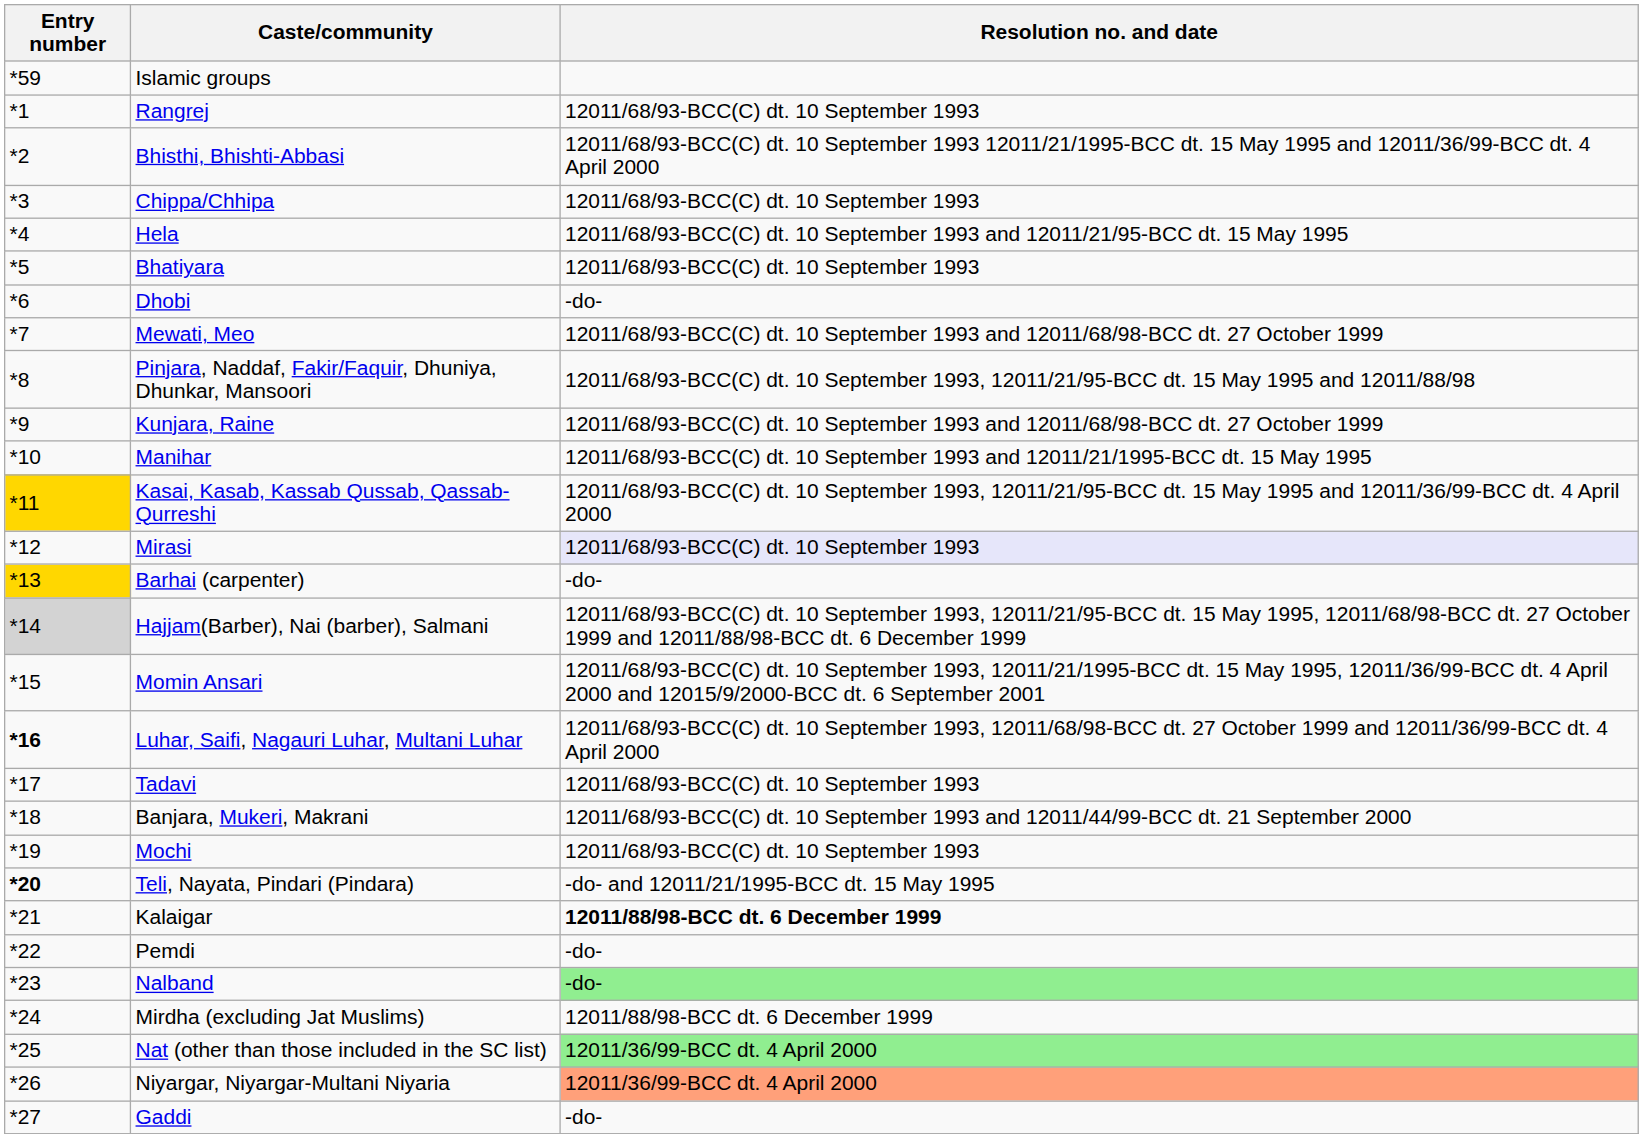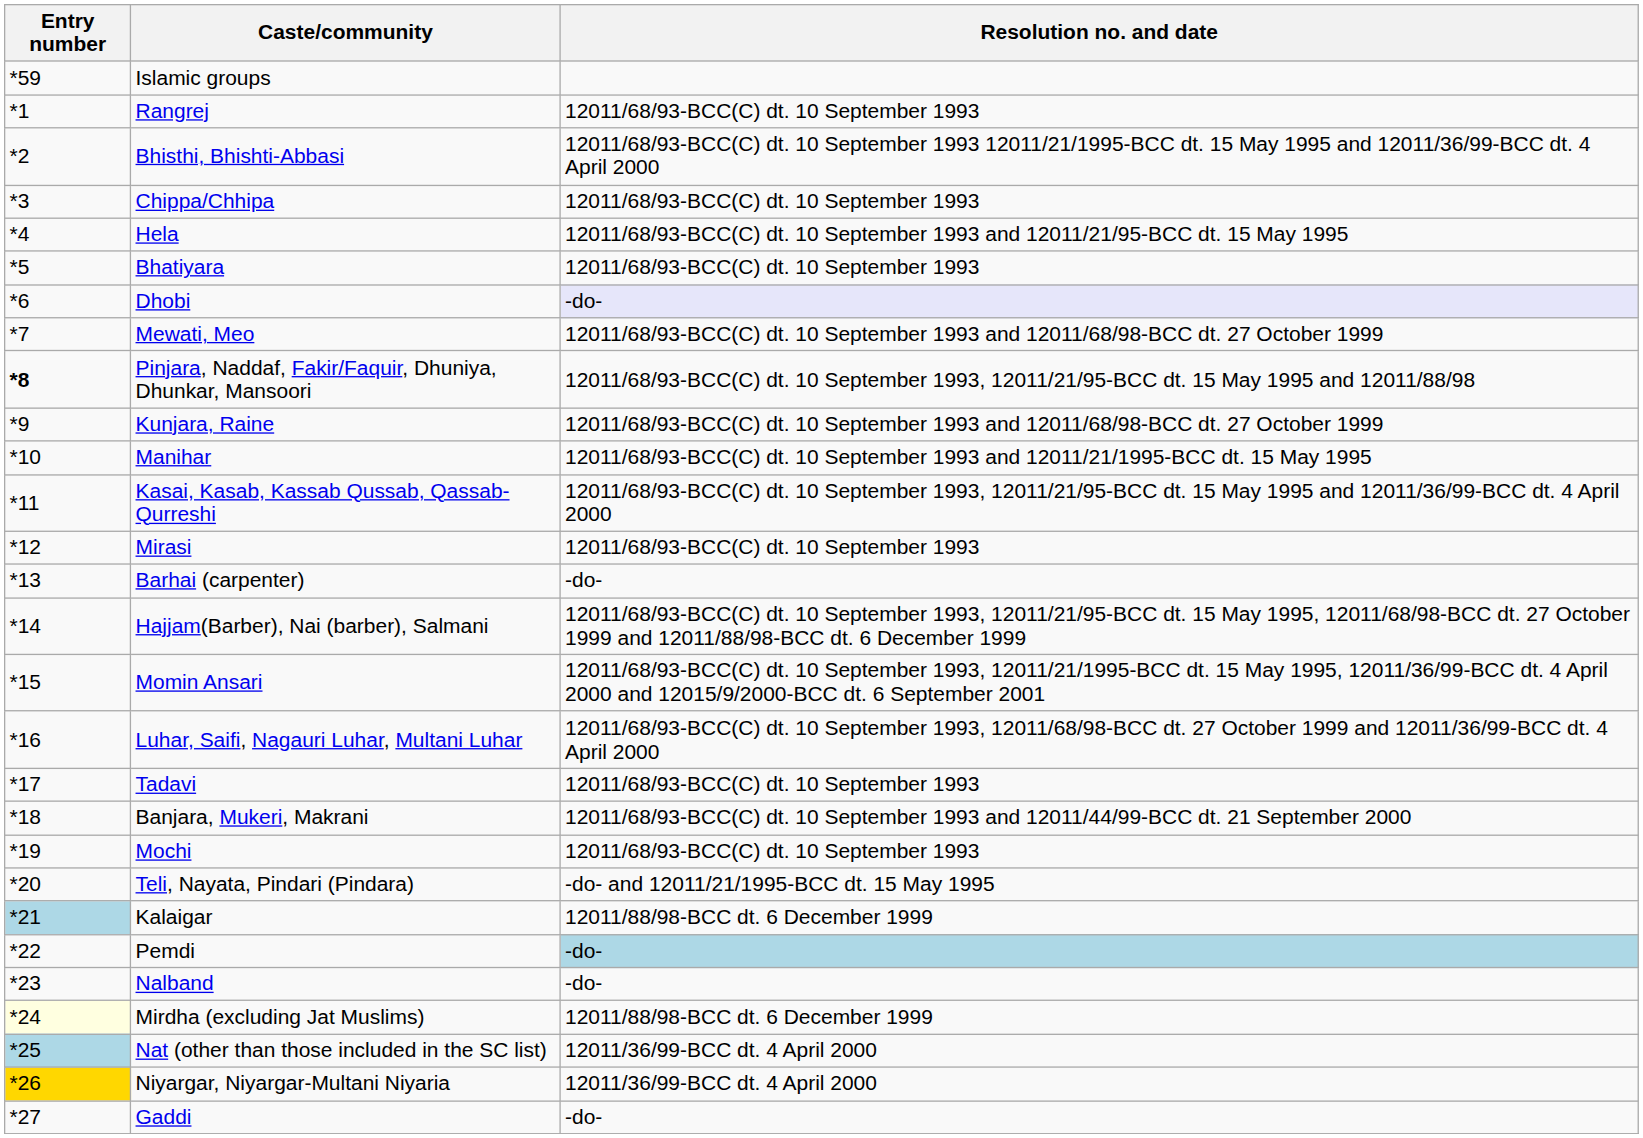(584, 300) no background -> (584, 300) lavender background
(19, 379) normal -> (19, 379) bold
(24, 502) gold background -> (24, 502) no background
(772, 547) lavender background -> (772, 547) no background
(25, 580) gold background -> (25, 580) no background
(25, 625) lightgrey background -> (25, 625) no background
(25, 739) bold -> (25, 739) normal
(25, 884) bold -> (25, 884) normal
(25, 917) no background -> (25, 917) lightblue background
(753, 917) bold -> (749, 917) normal
(584, 950) no background -> (584, 950) lightblue background
(584, 983) lightgreen background -> (584, 983) no background
(25, 1017) no background -> (25, 1017) lightyellow background
(25, 1050) no background -> (25, 1050) lightblue background
(721, 1050) lightgreen background -> (721, 1050) no background
(25, 1083) no background -> (25, 1083) gold background
(721, 1083) lightsalmon background -> (721, 1083) no background
